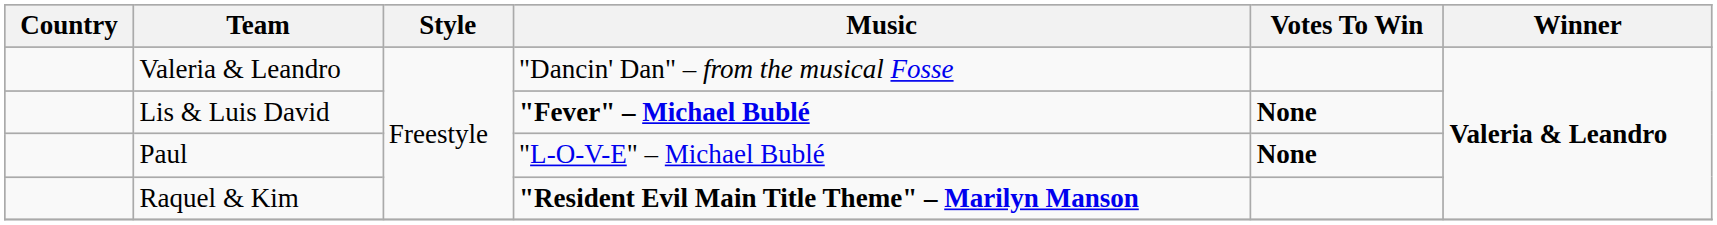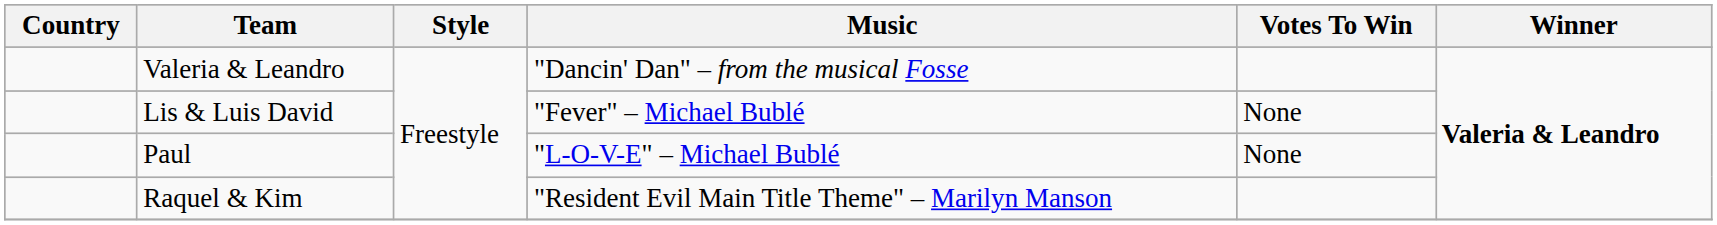(664, 111) bold -> (669, 111) normal
(1287, 111) bold -> (1272, 111) normal
(1287, 154) bold -> (1272, 154) normal
(829, 197) bold -> (823, 197) normal
